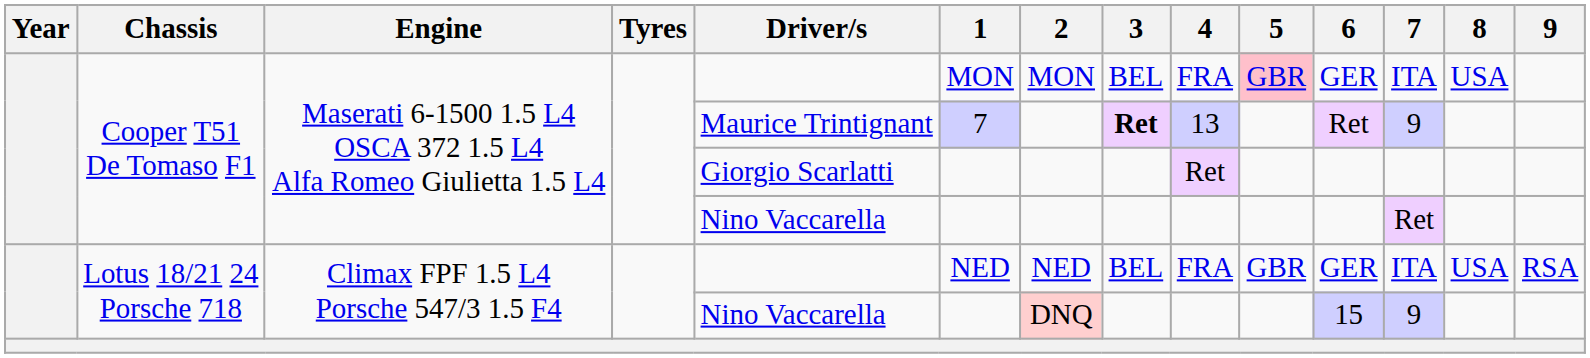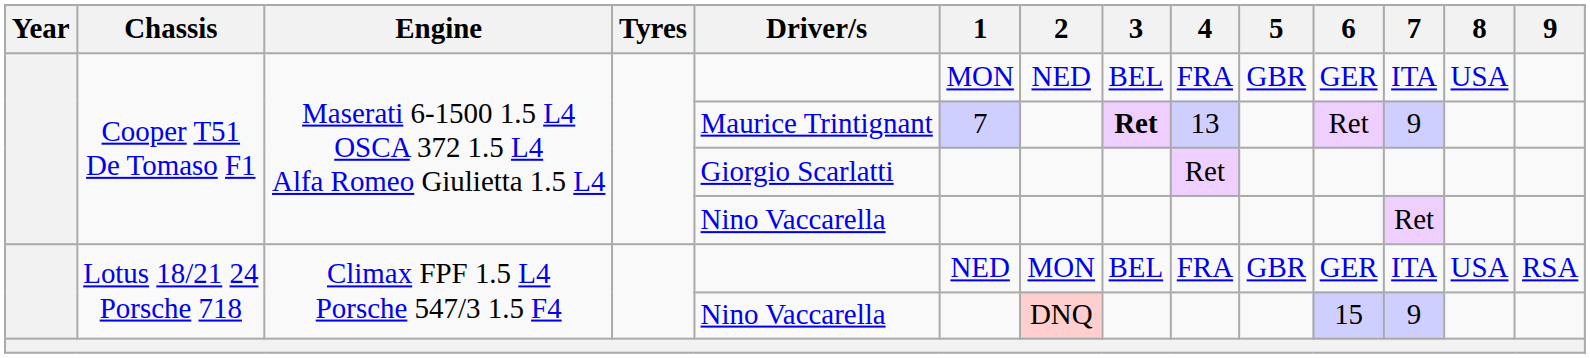(1061, 76) MON -> (1061, 76) NED
(1276, 76) pink background -> (1276, 76) no background
(1061, 267) NED -> (1061, 267) MON
